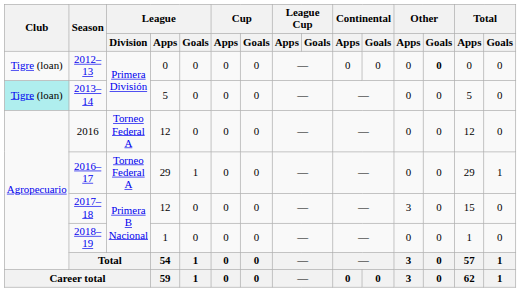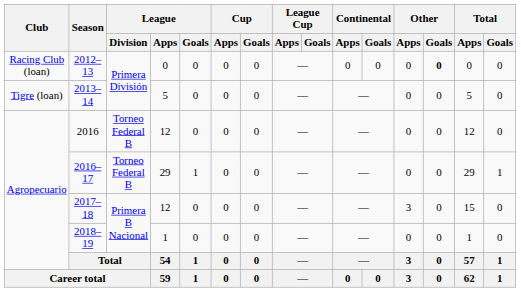(37, 65) Tigre (loan) -> (37, 65) Racing Club (loan)
(37, 95) paleturquoise background -> (37, 95) no background
(128, 131) Torneo Federal A -> (128, 131) Torneo Federal B
(128, 172) Torneo Federal A -> (128, 172) Torneo Federal B
